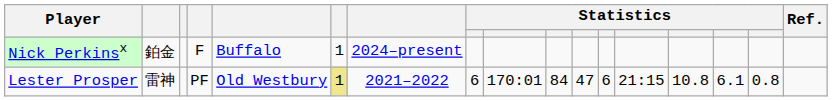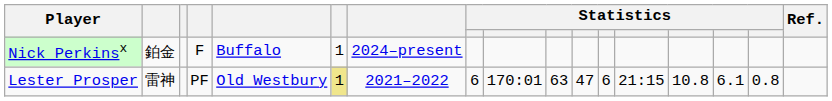(559, 82) 84 -> (559, 82) 63
